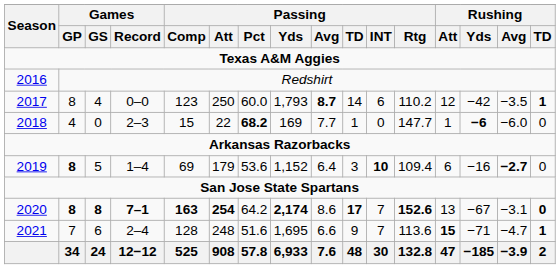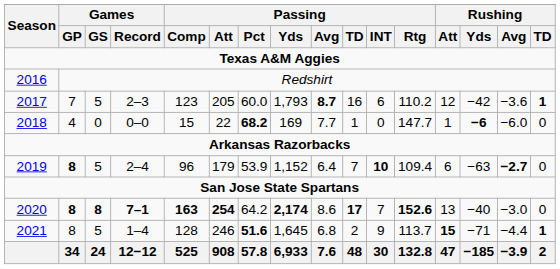(72, 101) 8 -> (72, 101) 7
(98, 101) 4 -> (98, 101) 5
(137, 101) 0–0 -> (137, 101) 2–3
(223, 101) 250 -> (223, 101) 205
(355, 101) 14 -> (355, 101) 16
(514, 101) −3.5 -> (514, 101) −3.6
(137, 123) 2–3 -> (137, 123) 0–0
(137, 166) 1–4 -> (137, 166) 2–4
(186, 166) 69 -> (186, 166) 96
(254, 166) 53.6 -> (254, 166) 53.9
(355, 166) 3 -> (355, 166) 7
(479, 166) −16 -> (479, 166) −63
(479, 209) −67 -> (479, 209) −40
(514, 209) −3.1 -> (514, 209) −3.0
(543, 209) bold -> (543, 209) normal
(72, 230) 7 -> (72, 230) 8
(98, 230) 6 -> (98, 230) 5
(137, 230) 2–4 -> (137, 230) 1–4
(223, 230) 248 -> (223, 230) 246
(254, 230) normal -> (254, 230) bold
(291, 230) 1,695 -> (291, 230) 1,645
(327, 230) 6.6 -> (327, 230) 6.8
(355, 230) 9 -> (355, 230) 2
(381, 230) 7 -> (381, 230) 9
(415, 230) 113.6 -> (415, 230) 113.7
(514, 230) −4.7 -> (514, 230) −4.4
